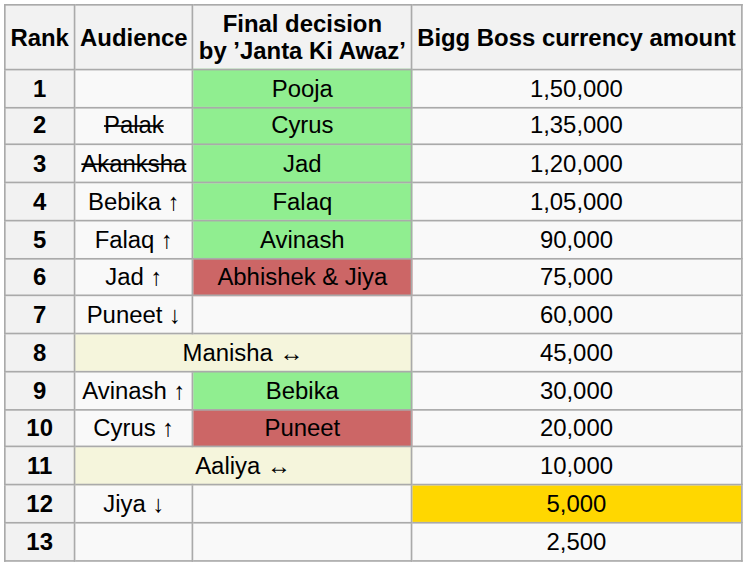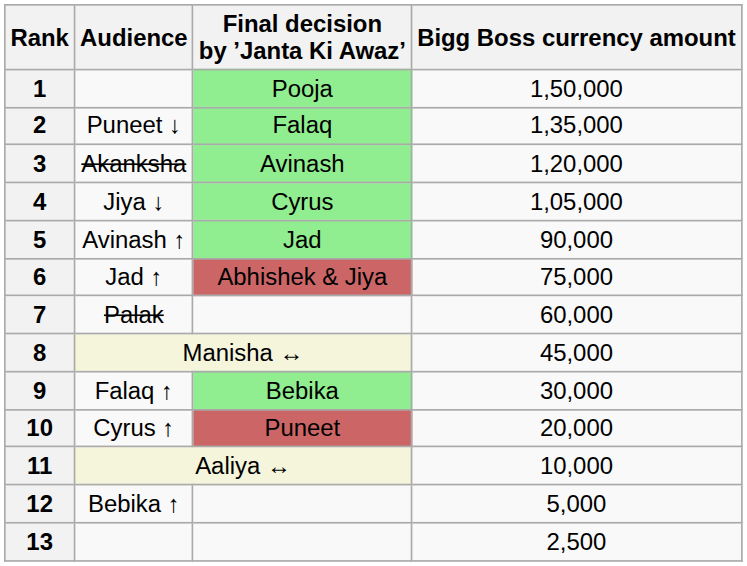(134, 126) Palak -> (134, 126) Puneet ↓
(302, 126) Cyrus -> (302, 126) Falaq
(302, 164) Jad -> (302, 164) Avinash
(134, 202) Bebika ↑ -> (134, 202) Jiya ↓
(302, 202) Falaq -> (302, 202) Cyrus
(134, 239) Falaq ↑ -> (134, 239) Avinash ↑
(302, 239) Avinash -> (302, 239) Jad
(134, 315) Puneet ↓ -> (134, 315) Palak
(134, 391) Avinash ↑ -> (134, 391) Falaq ↑
(134, 504) Jiya ↓ -> (134, 504) Bebika ↑
(576, 504) gold background -> (576, 504) no background
